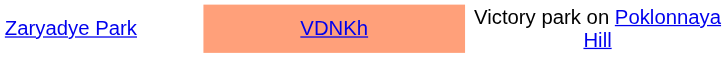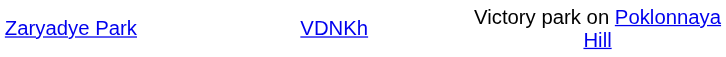(334, 28) lightsalmon background -> (334, 28) no background
